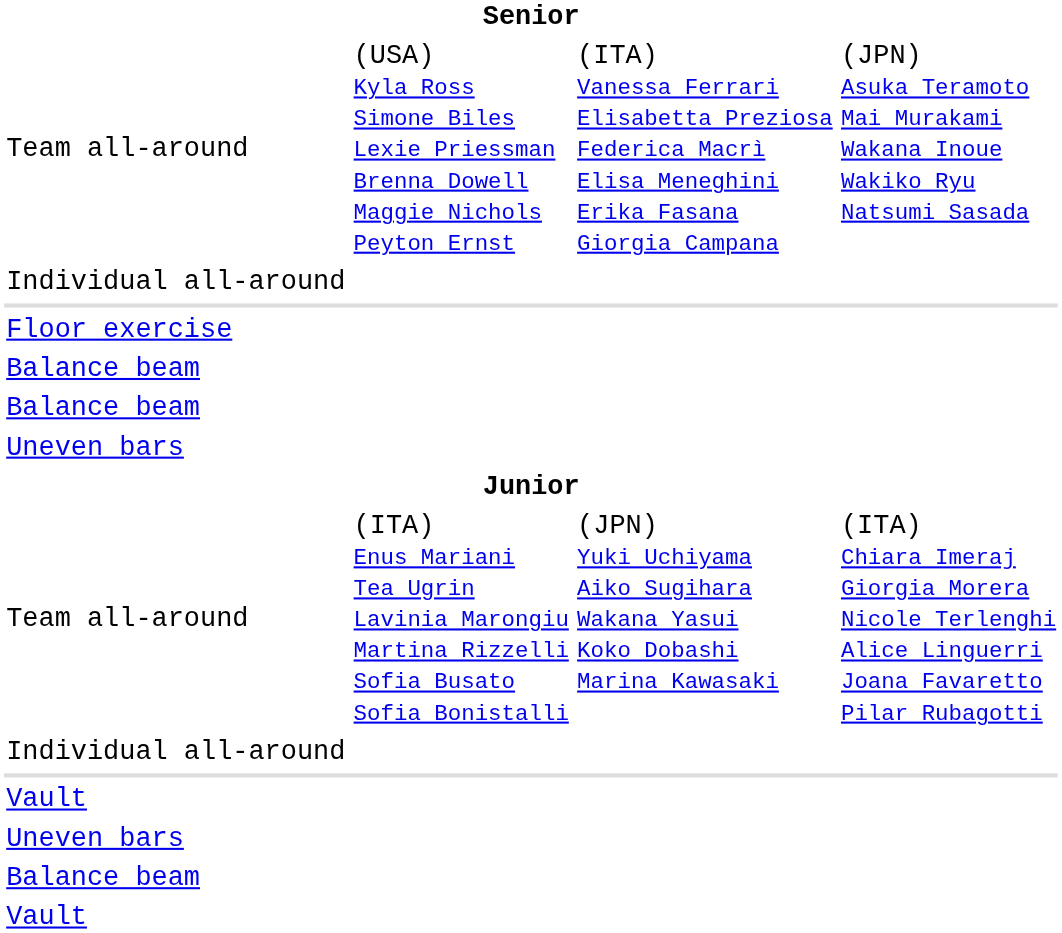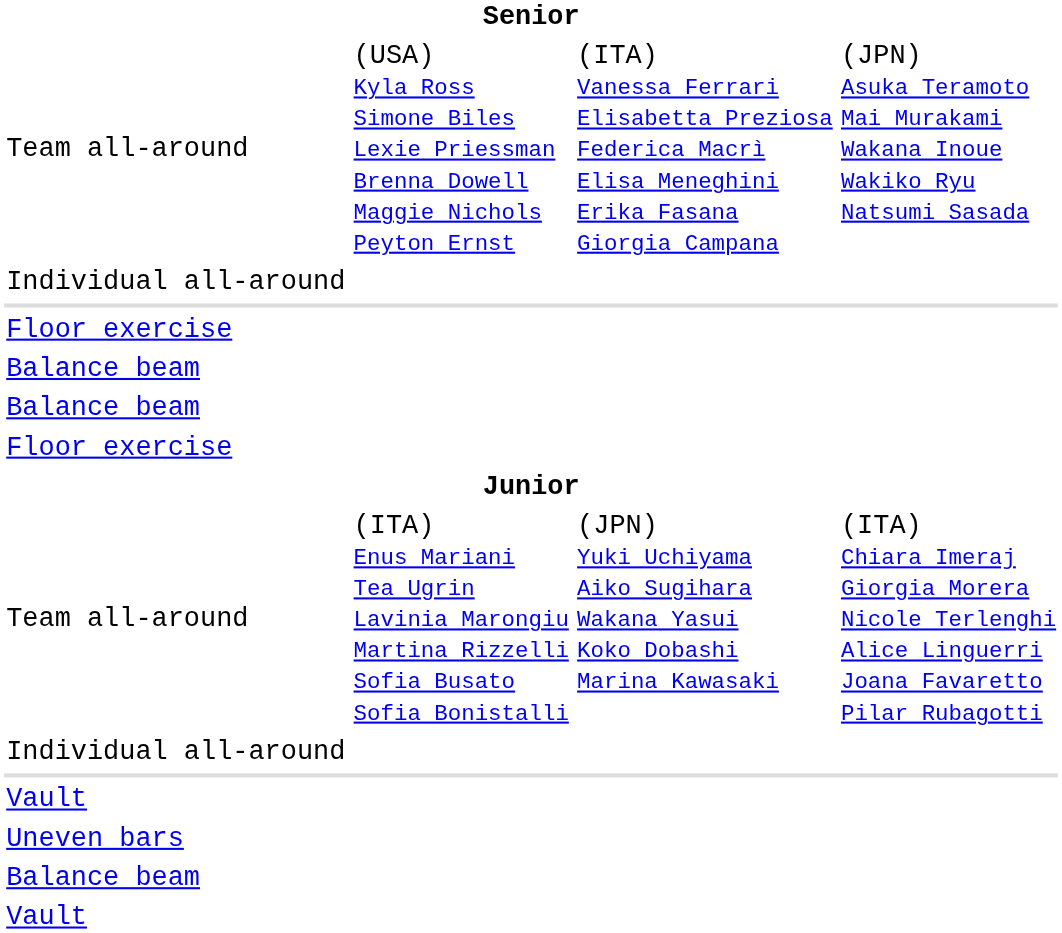(95, 447) Uneven bars -> (119, 447) Floor exercise
